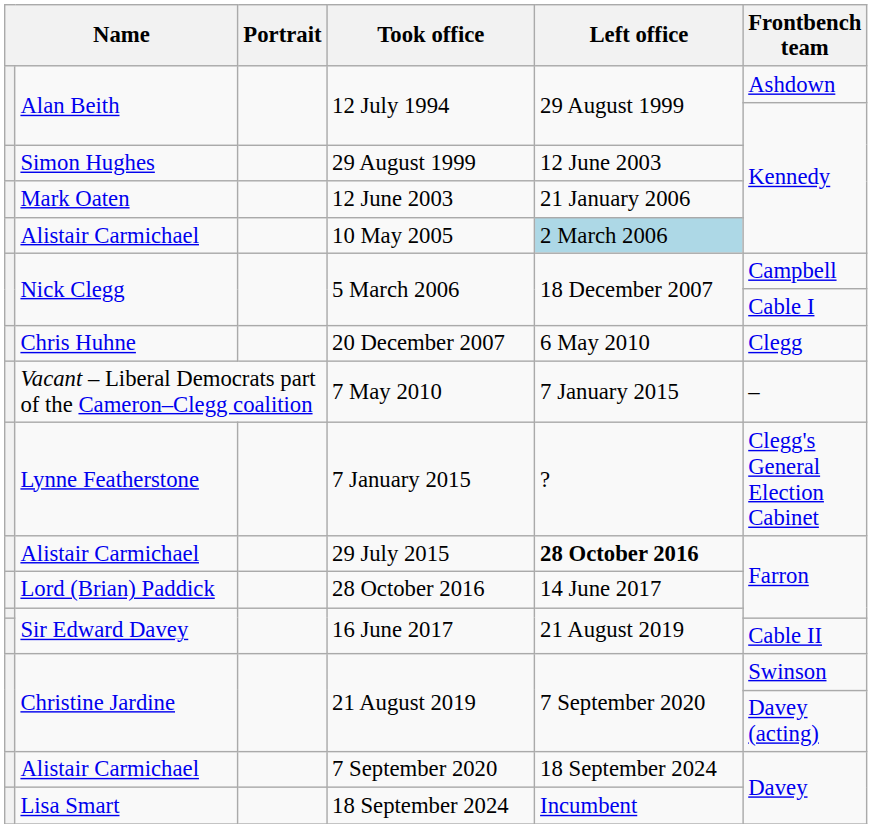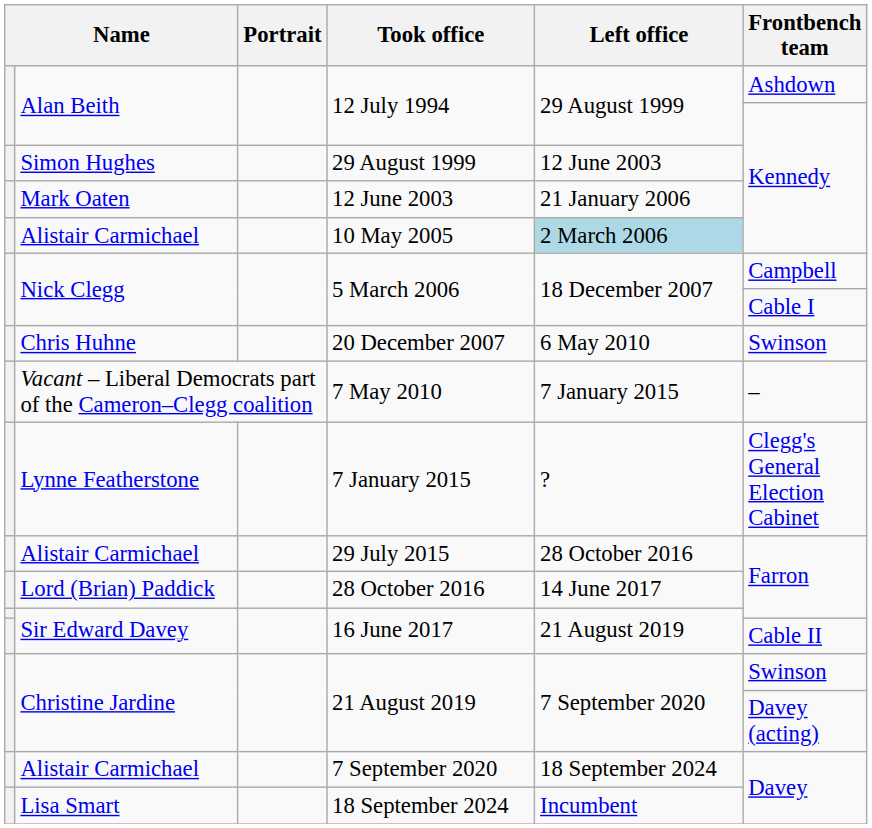(775, 342) Clegg -> (787, 342) Swinson
(619, 553) bold -> (616, 553) normal
